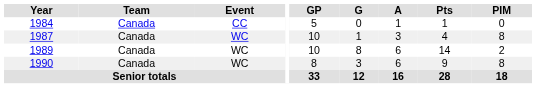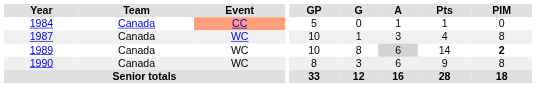(240, 23) no background -> (240, 23) lightsalmon background
(398, 50) no background -> (398, 50) lightgrey background
(502, 50) normal -> (502, 50) bold
